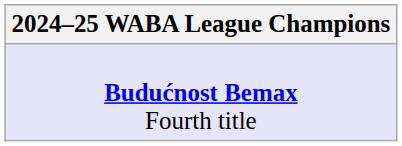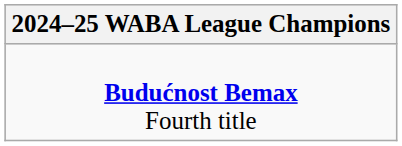(201, 105) lavender background -> (201, 105) no background
